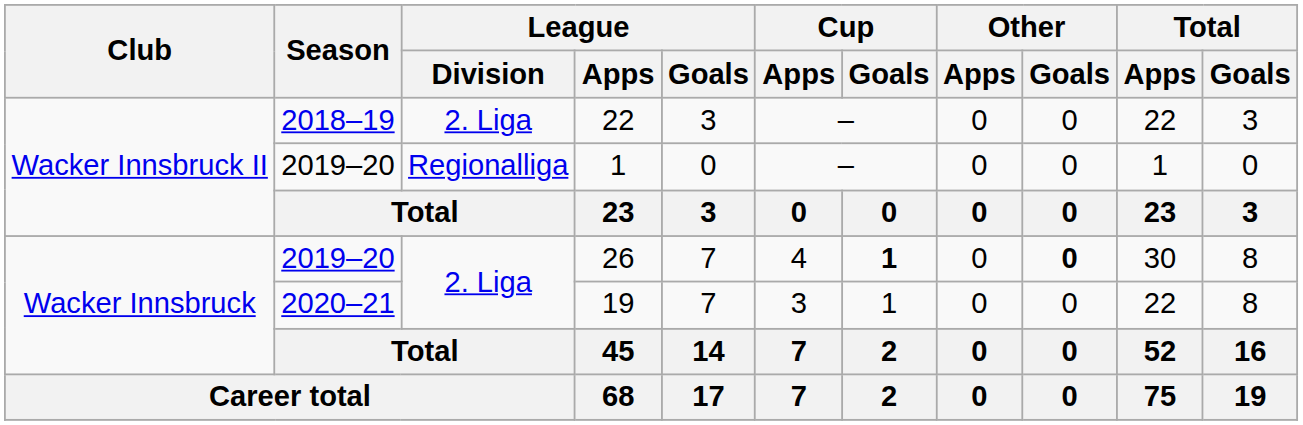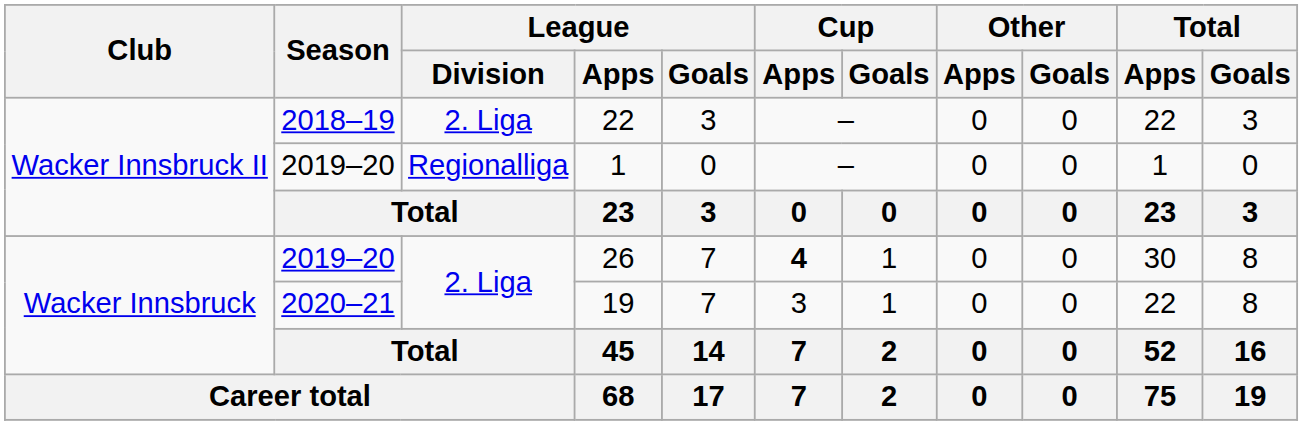(799, 258) normal -> (799, 258) bold
(889, 258) bold -> (889, 258) normal
(1070, 258) bold -> (1070, 258) normal
